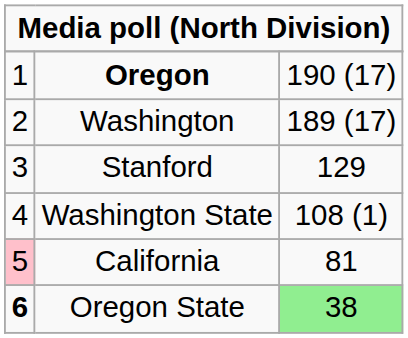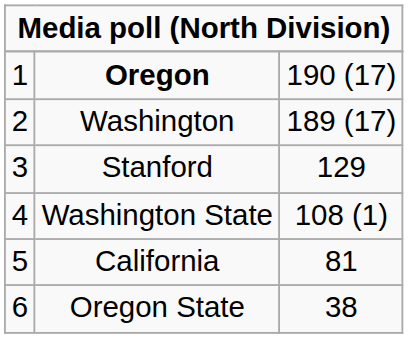(20, 261) pink background -> (20, 261) no background
(20, 308) bold -> (20, 308) normal
(341, 308) lightgreen background -> (341, 308) no background
